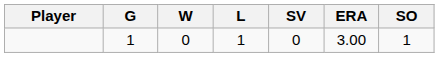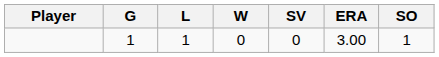columns swapped: (186, 16) <-> (241, 16)
